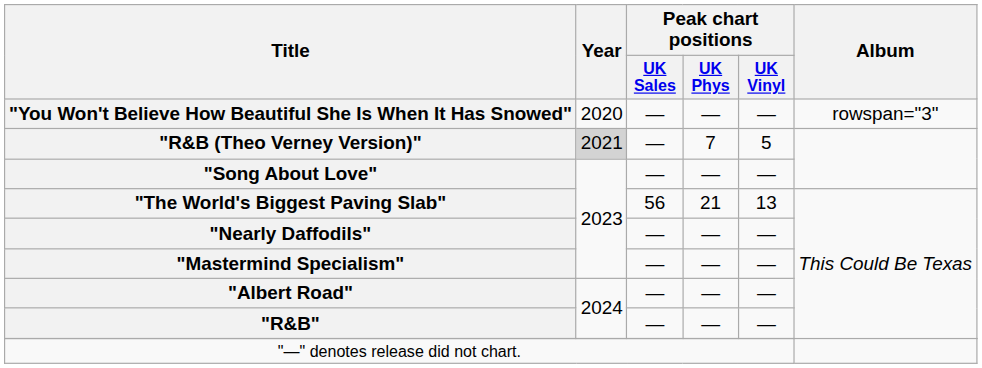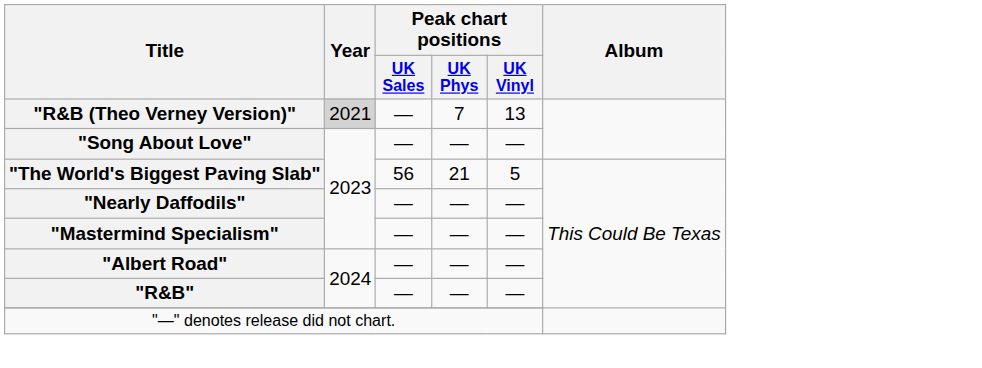- row: (290, 113)
(766, 143) 5 -> (515, 113) 13
(766, 203) 13 -> (515, 173) 5
